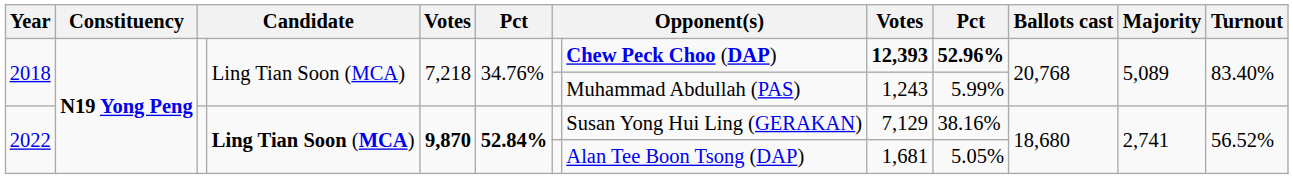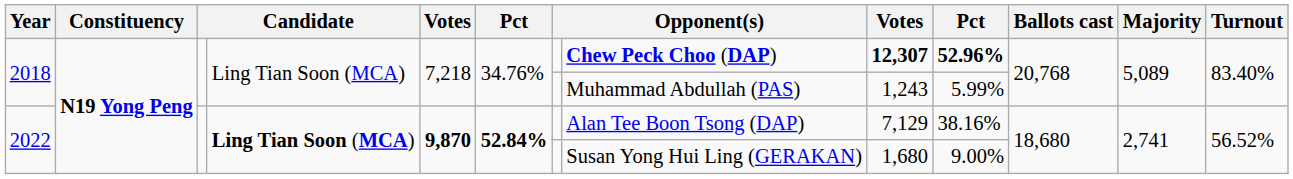(900, 55) 12,393 -> (900, 55) 12,307
(714, 122) Susan Yong Hui Ling (GERAKAN) -> (685, 122) Alan Tee Boon Tsong (DAP)
(685, 156) Alan Tee Boon Tsong (DAP) -> (714, 156) Susan Yong Hui Ling (GERAKAN)
(905, 156) 1,681 -> (905, 156) 1,680
(978, 156) 5.05% -> (978, 156) 9.00%
